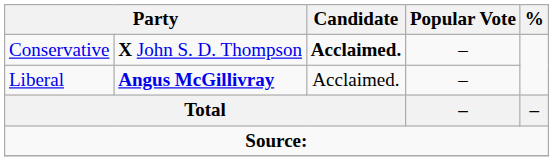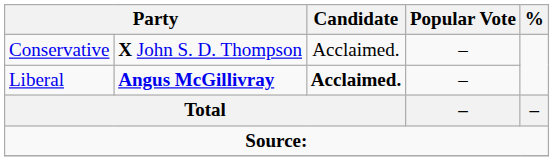(356, 49) bold -> (356, 49) normal
(356, 79) normal -> (356, 79) bold
